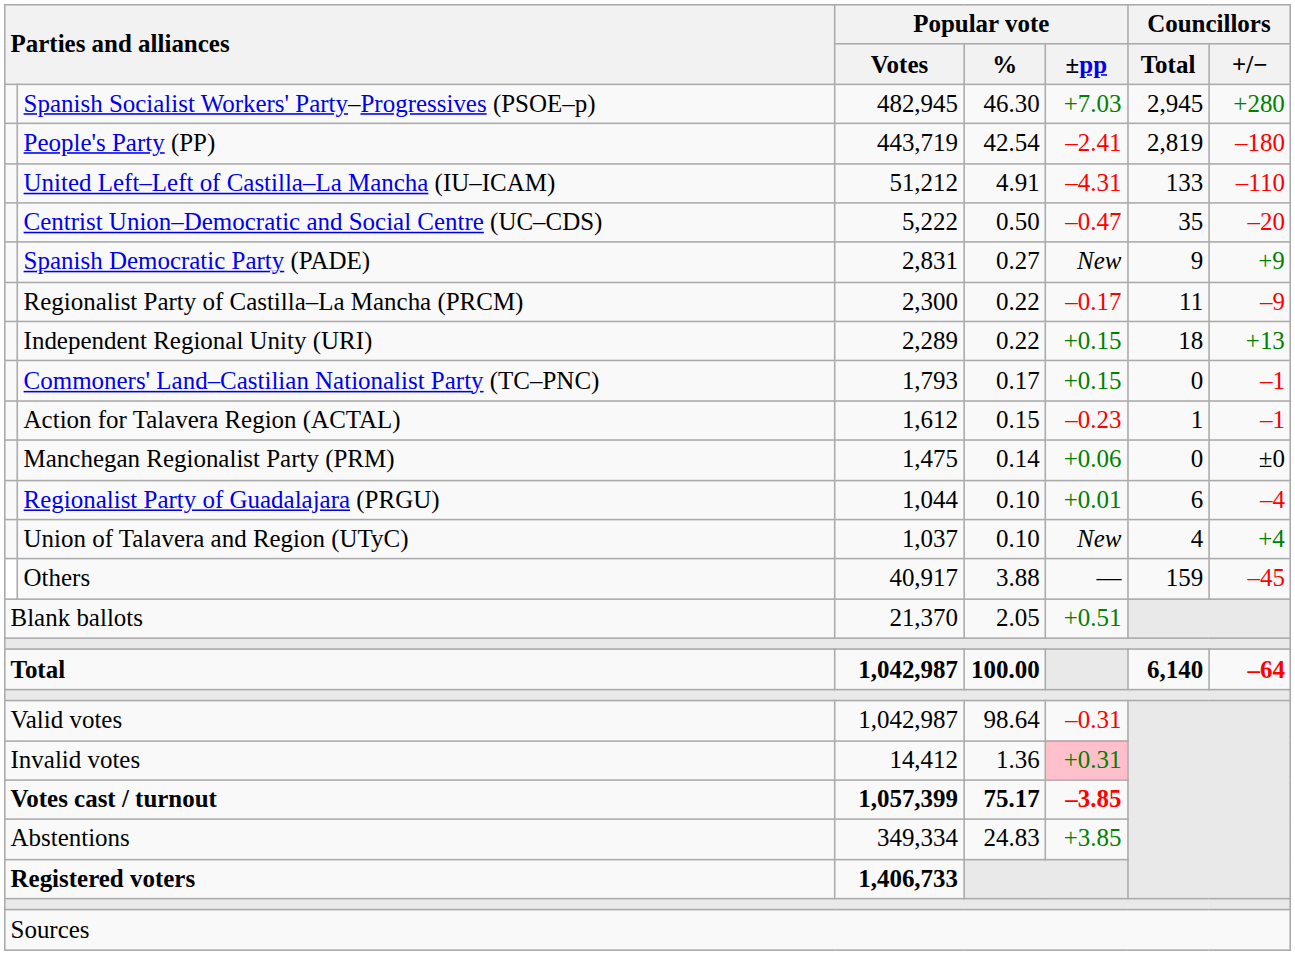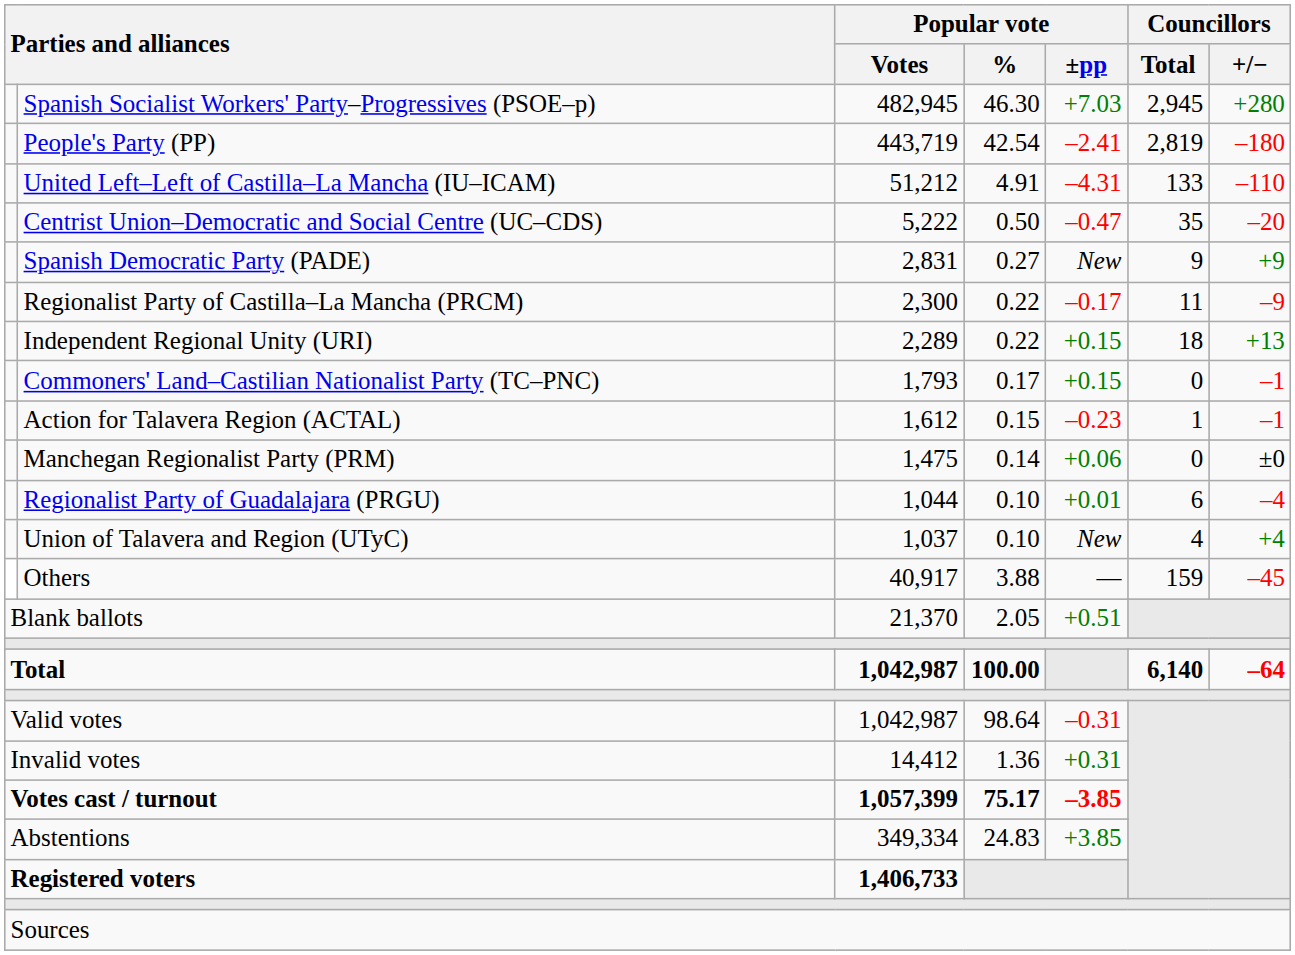(1093, 759) pink background -> (1093, 759) no background
